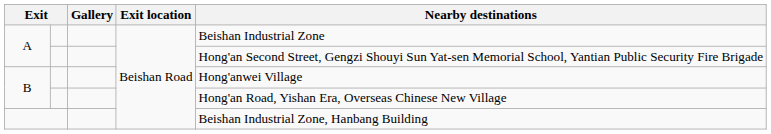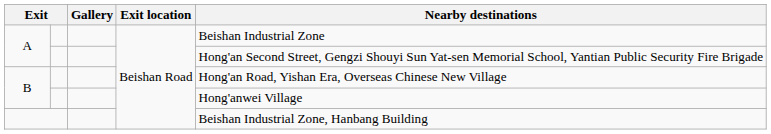(250, 77) Hong'anwei Village -> (352, 77) Hong'an Road, Yishan Era, Overseas Chinese New Village
(352, 98) Hong'an Road, Yishan Era, Overseas Chinese New Village -> (250, 98) Hong'anwei Village
